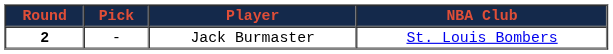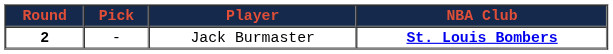(482, 38) normal -> (482, 38) bold
